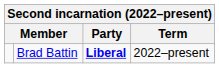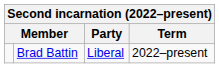(106, 53) bold -> (106, 53) normal
